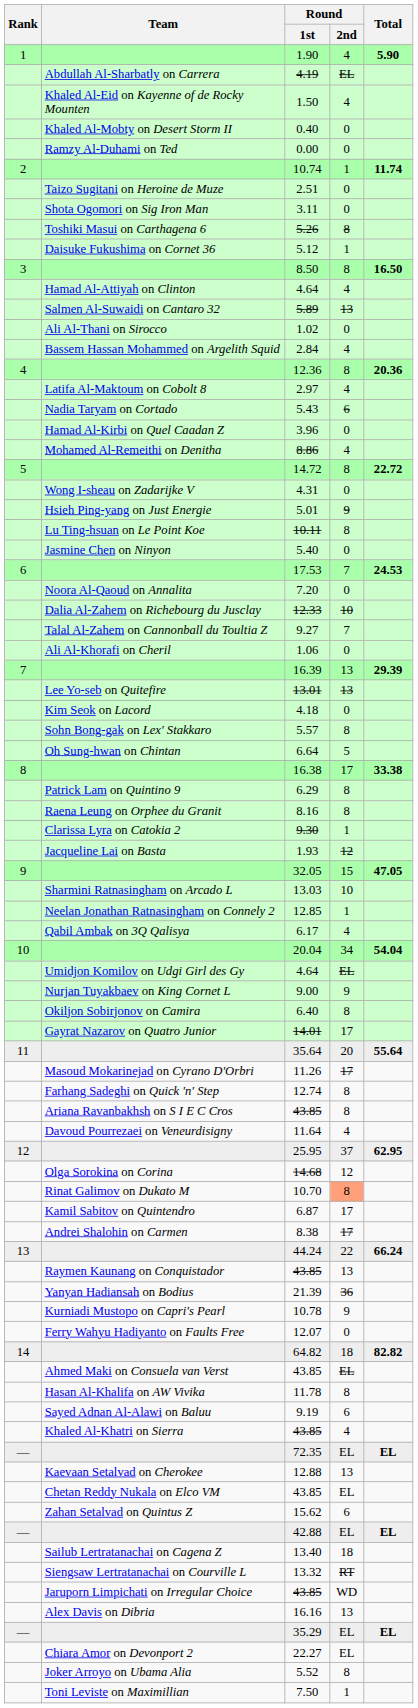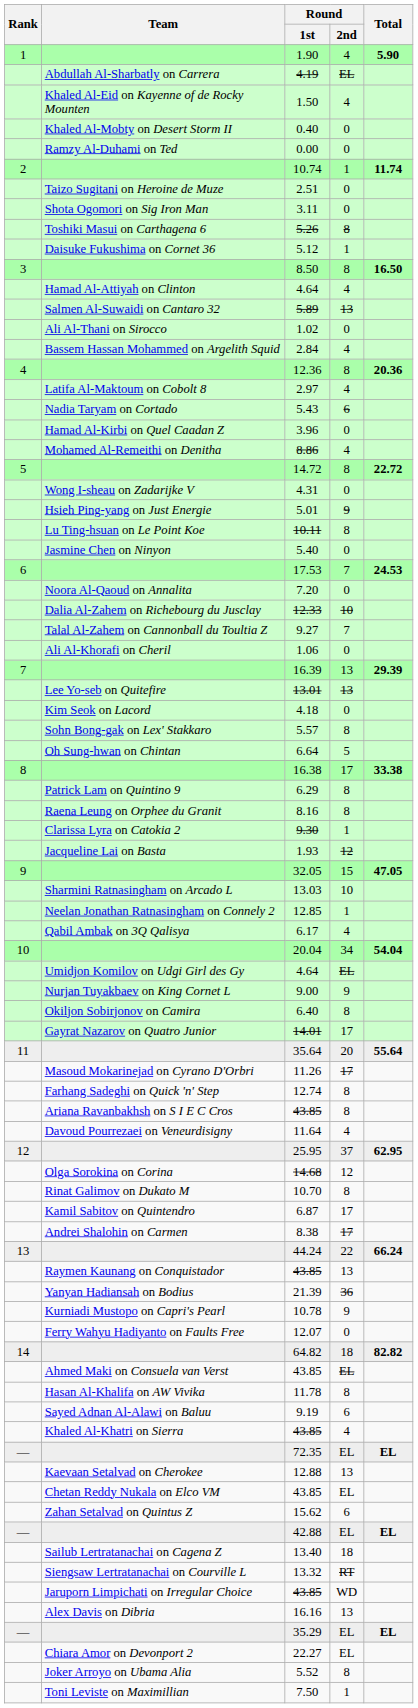(347, 1191) lightsalmon background -> (347, 1191) no background
